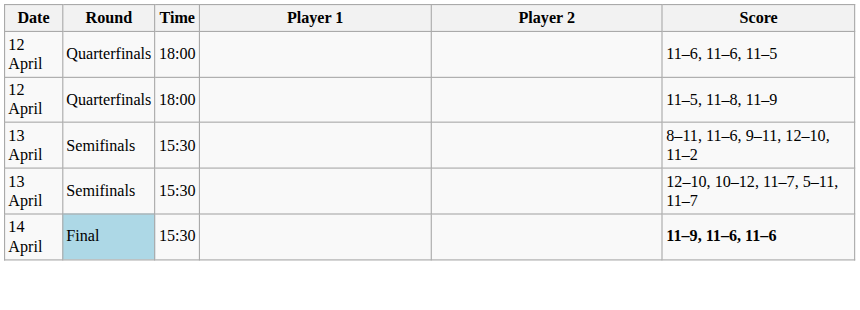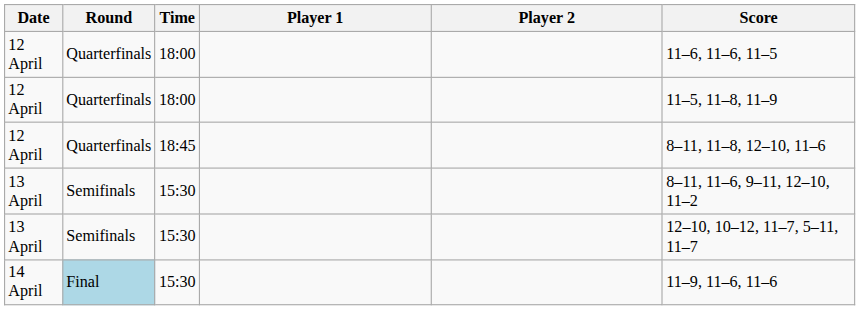+ row: (25, 145)
(721, 236) bold -> (722, 282) normal
